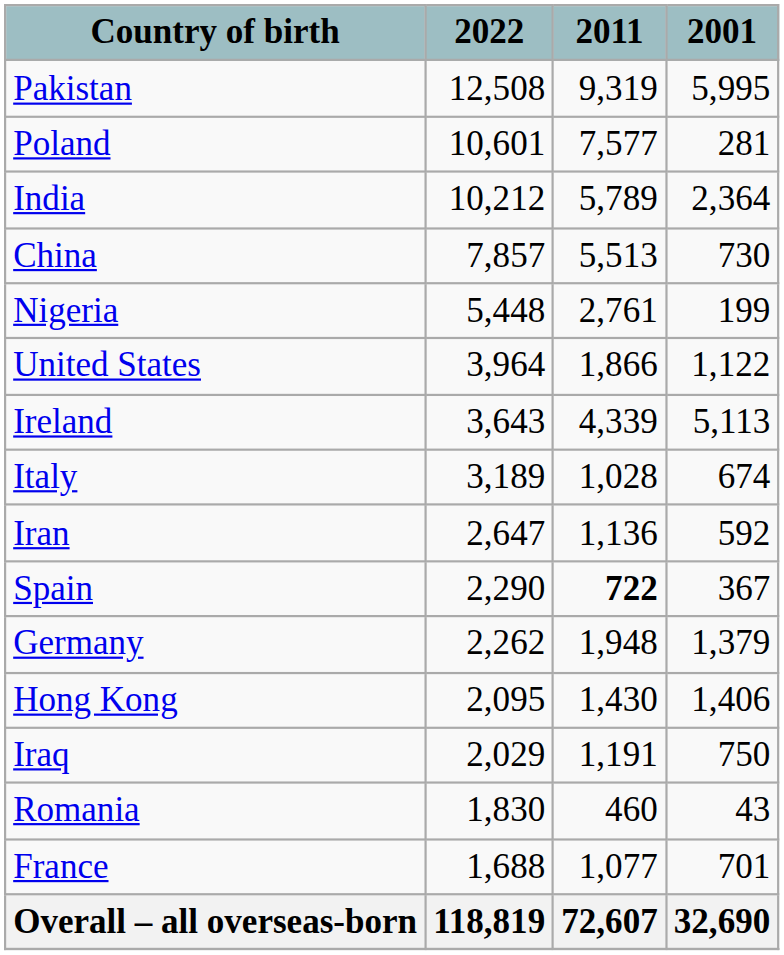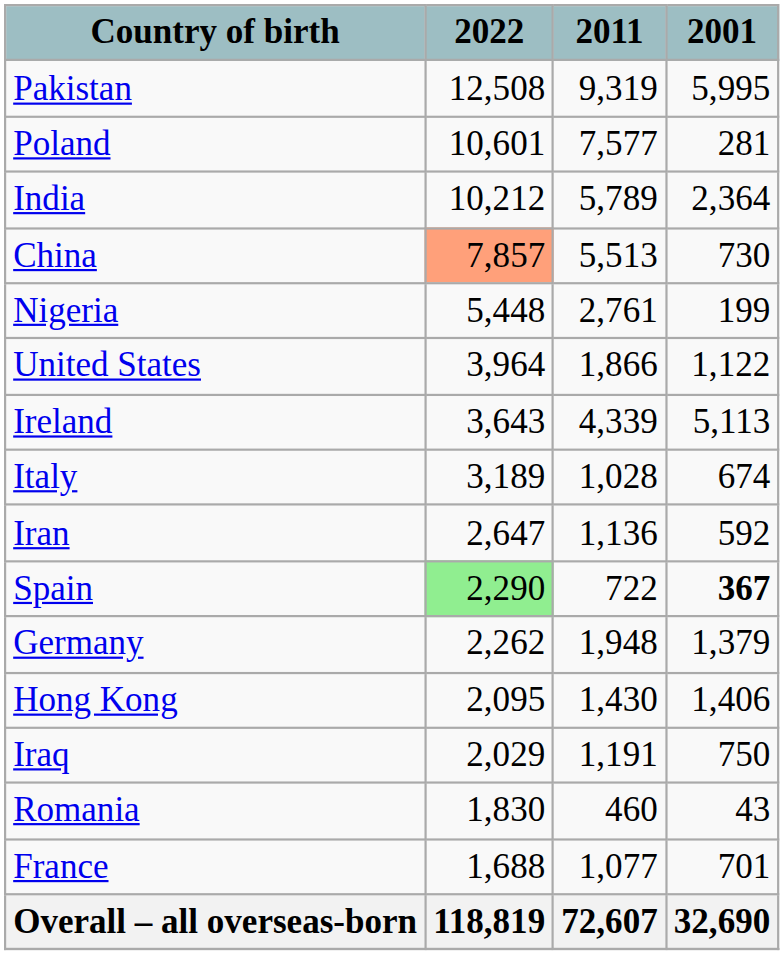(506, 254) no background -> (506, 254) lightsalmon background
(506, 587) no background -> (506, 587) lightgreen background
(631, 587) bold -> (631, 587) normal
(744, 587) normal -> (744, 587) bold
